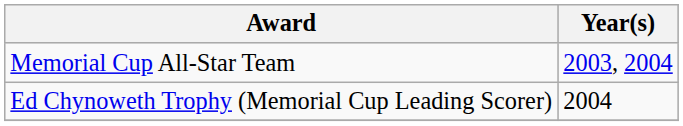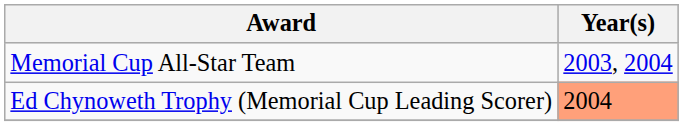(588, 100) no background -> (588, 100) lightsalmon background
